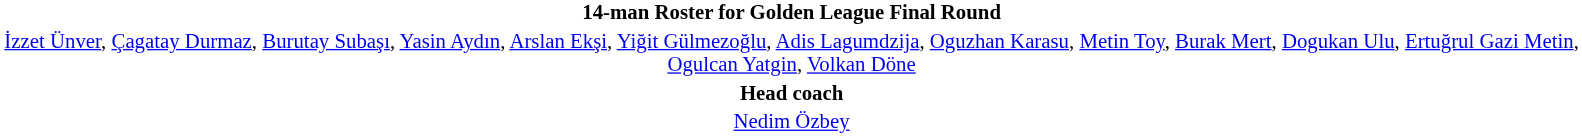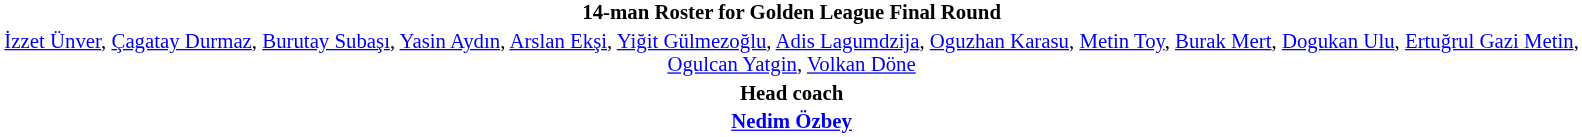(792, 121) normal -> (792, 121) bold
